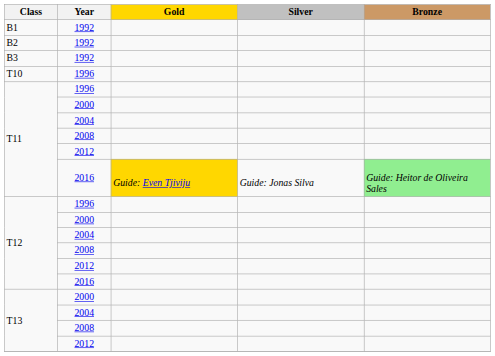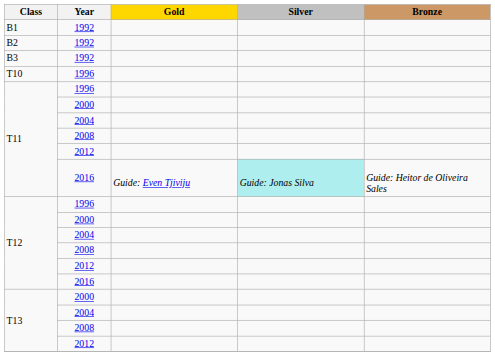(152, 183) gold background -> (152, 183) no background
(277, 183) no background -> (277, 183) paleturquoise background
(417, 183) lightgreen background -> (417, 183) no background
